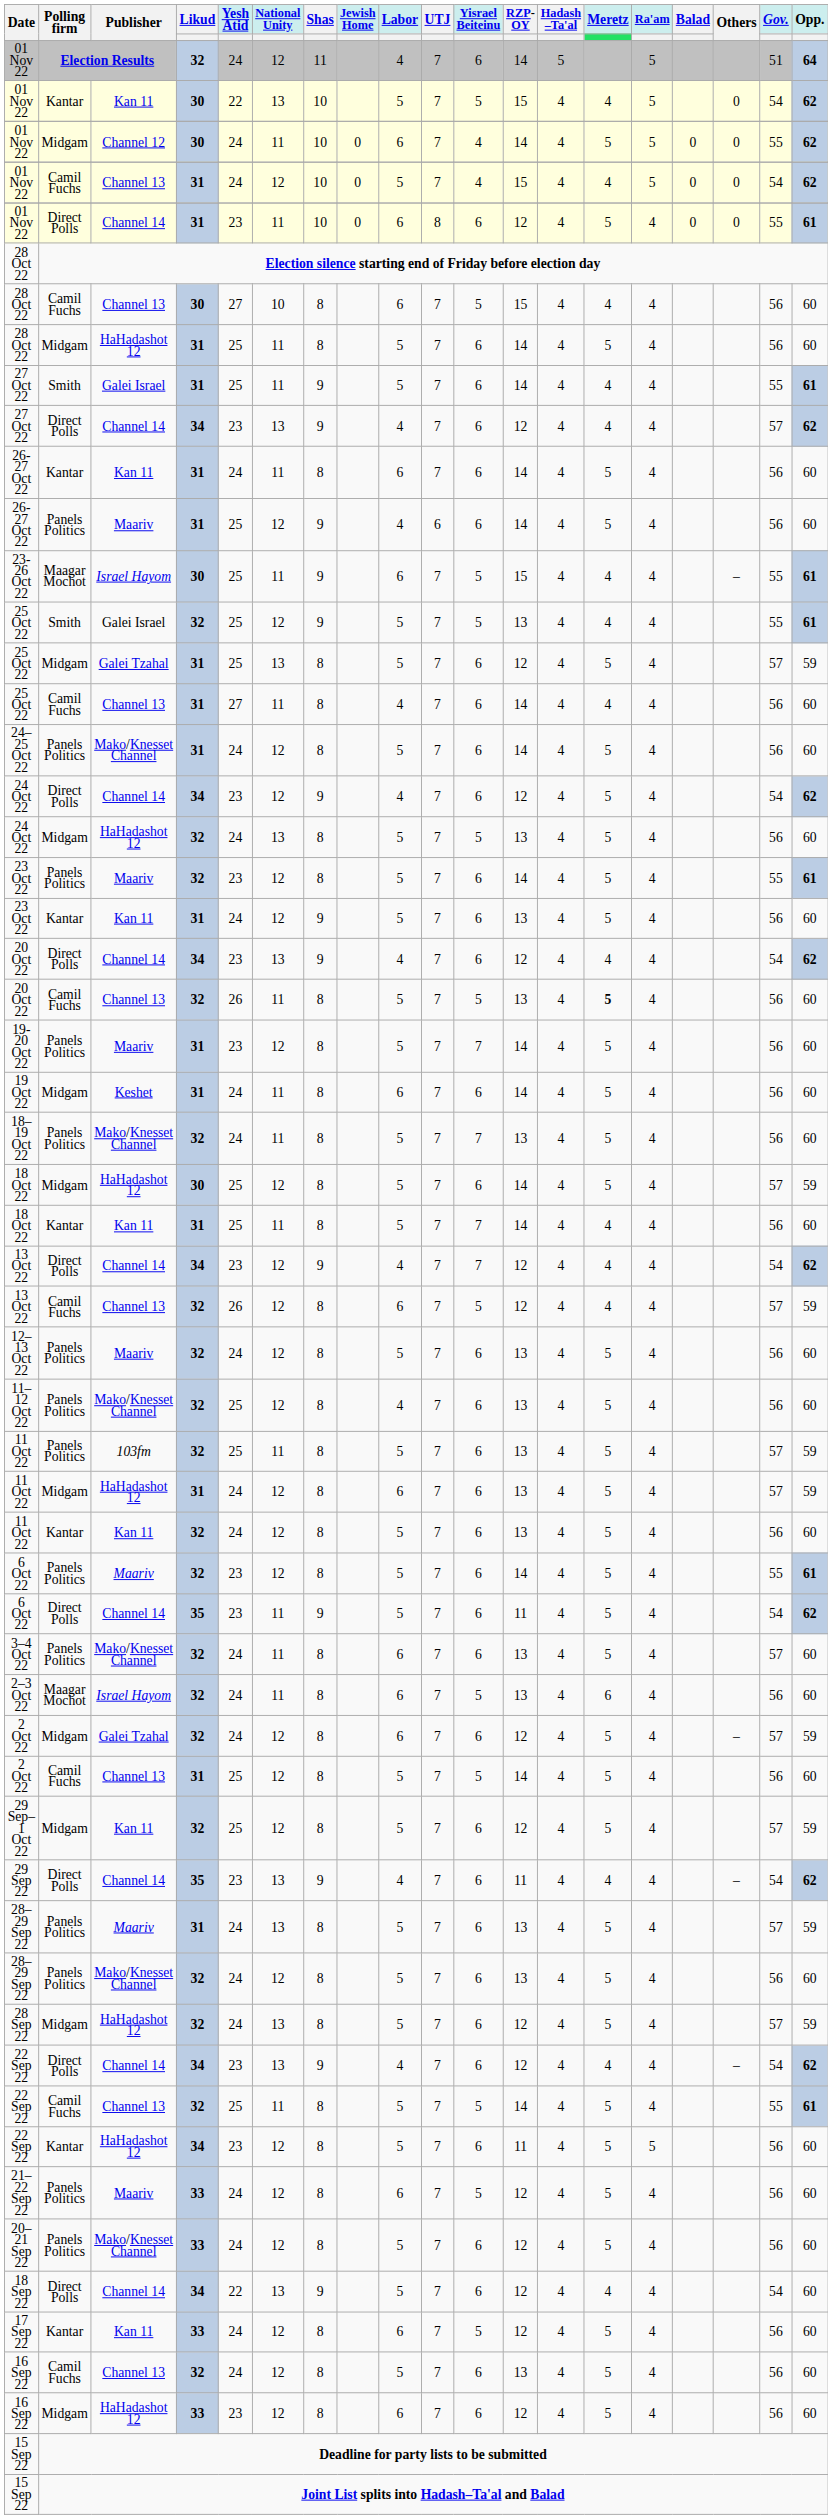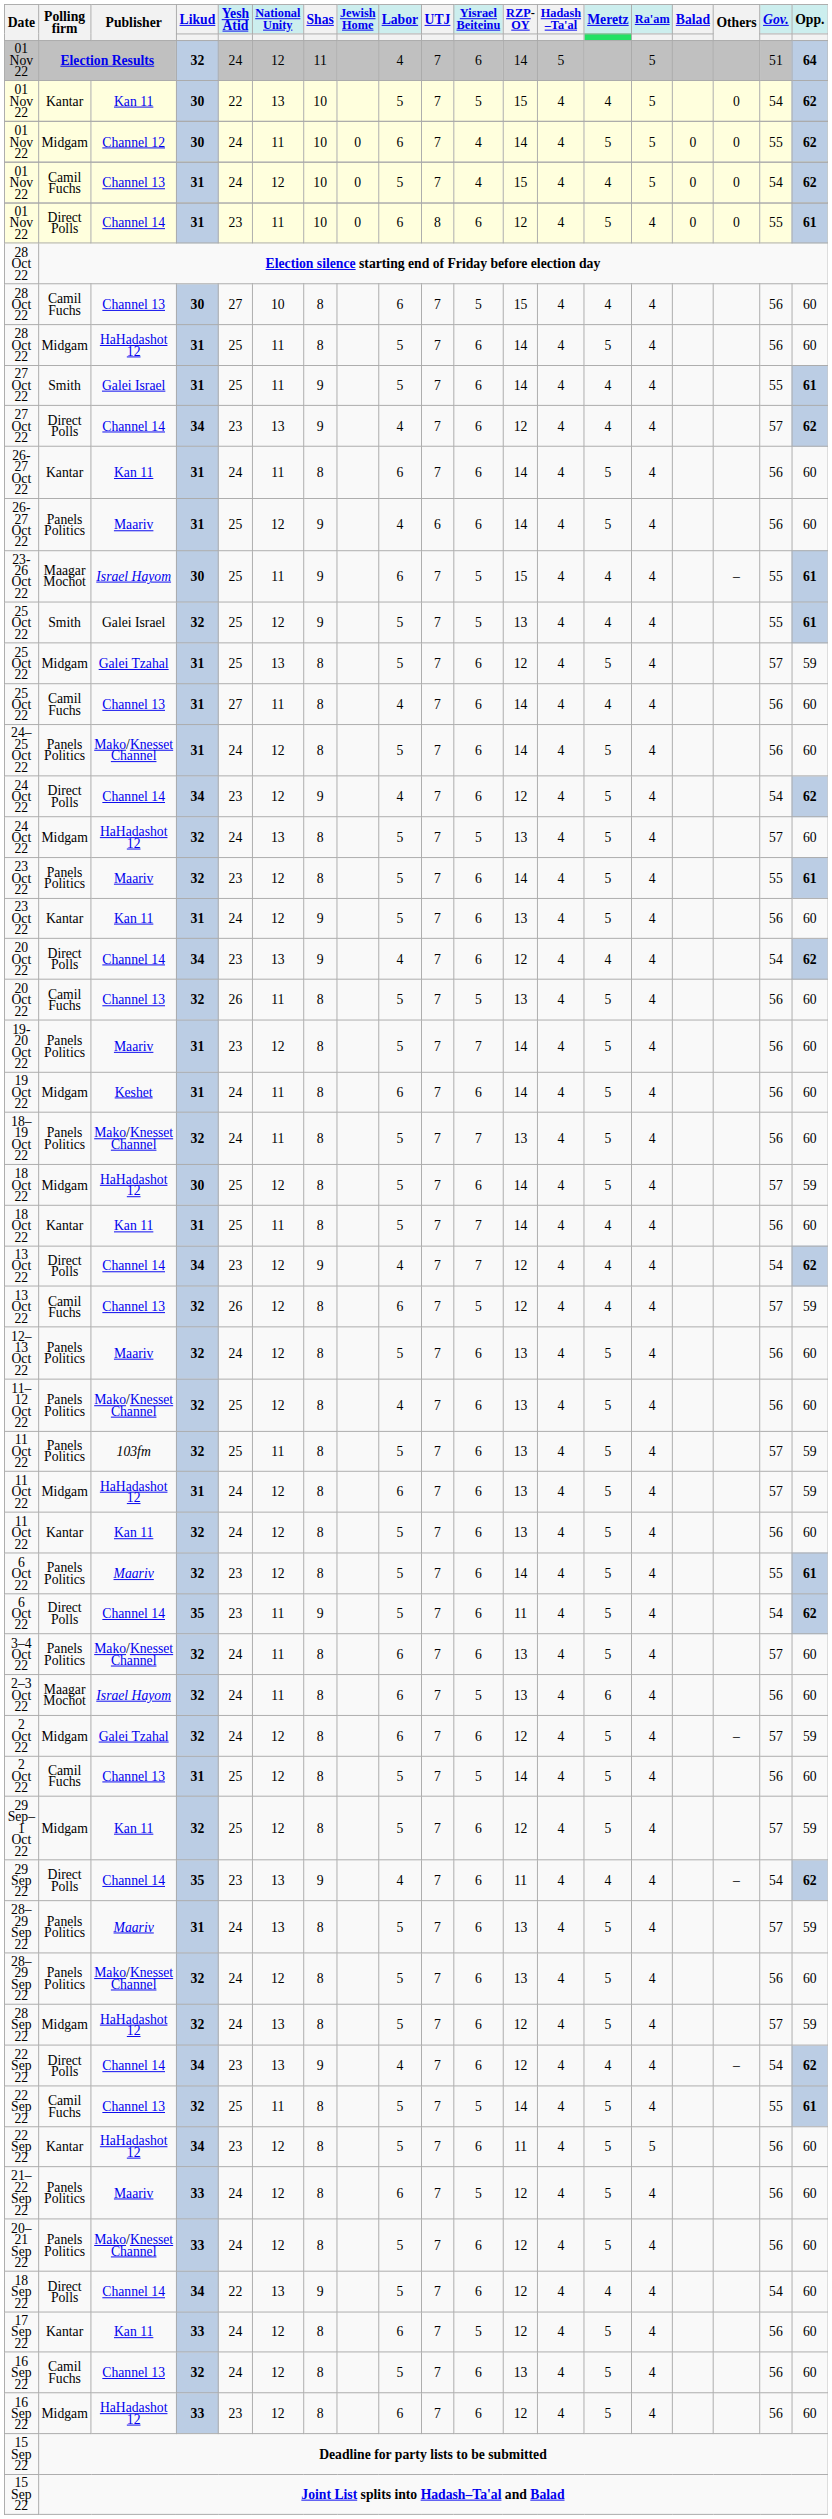(776, 837) 56 -> (776, 837) 57
(608, 1000) bold -> (608, 1000) normal
